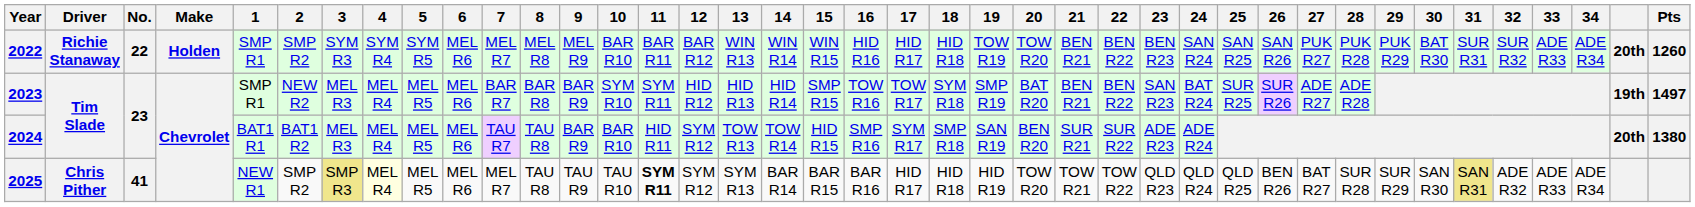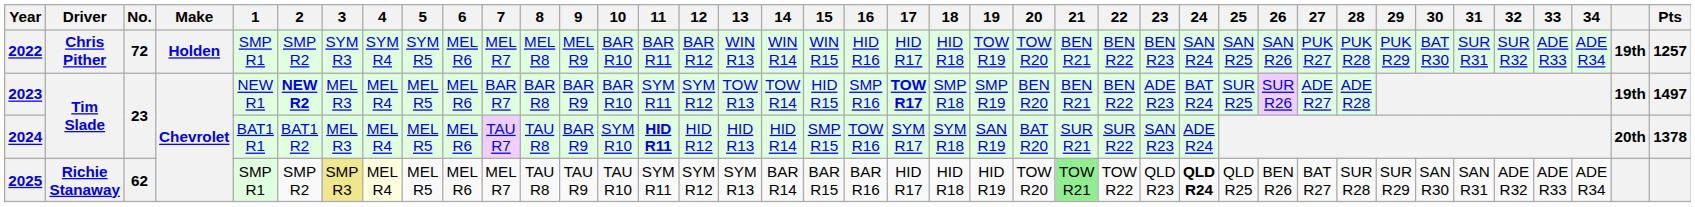(85, 51) Richie Stanaway -> (85, 51) Chris Pither
(139, 51) 22 -> (139, 51) 72
(1629, 51) 20th -> (1630, 51) 19th
(1669, 51) 1260 -> (1670, 51) 1257
(255, 94) SMP R1 -> (255, 94) NEW R1
(300, 94) normal -> (300, 94) bold
(618, 94) SYM R10 -> (618, 94) BAR R10
(699, 94) HID R12 -> (699, 94) SYM R12
(740, 94) HID R13 -> (740, 94) TOW R13
(783, 94) HID R14 -> (783, 94) TOW R14
(824, 94) SMP R15 -> (824, 94) HID R15
(866, 94) TOW R16 -> (866, 94) SMP R16
(908, 94) normal -> (908, 94) bold
(950, 94) SYM R18 -> (950, 94) SMP R18
(1034, 94) BAT R20 -> (1034, 94) BEN R20
(1160, 94) SAN R23 -> (1160, 94) ADE R23
(618, 137) BAR R10 -> (618, 137) SYM R10
(658, 137) normal -> (658, 137) bold
(699, 137) SYM R12 -> (699, 137) HID R12
(740, 137) TOW R13 -> (740, 137) HID R13
(783, 137) TOW R14 -> (783, 137) HID R14
(824, 137) HID R15 -> (824, 137) SMP R15
(866, 137) SMP R16 -> (866, 137) TOW R16
(950, 137) SMP R18 -> (950, 137) SYM R18
(1034, 137) BEN R20 -> (1034, 137) BAT R20
(1160, 137) ADE R23 -> (1160, 137) SAN R23
(1669, 137) 1380 -> (1670, 137) 1378
(85, 180) Chris Pither -> (85, 180) Richie Stanaway
(139, 180) 41 -> (139, 180) 62
(255, 180) NEW R1 -> (255, 180) SMP R1
(658, 180) bold -> (658, 180) normal
(1077, 180) no background -> (1077, 180) lightgreen background
(1199, 180) normal -> (1199, 180) bold
(1473, 180) khaki background -> (1474, 180) no background
